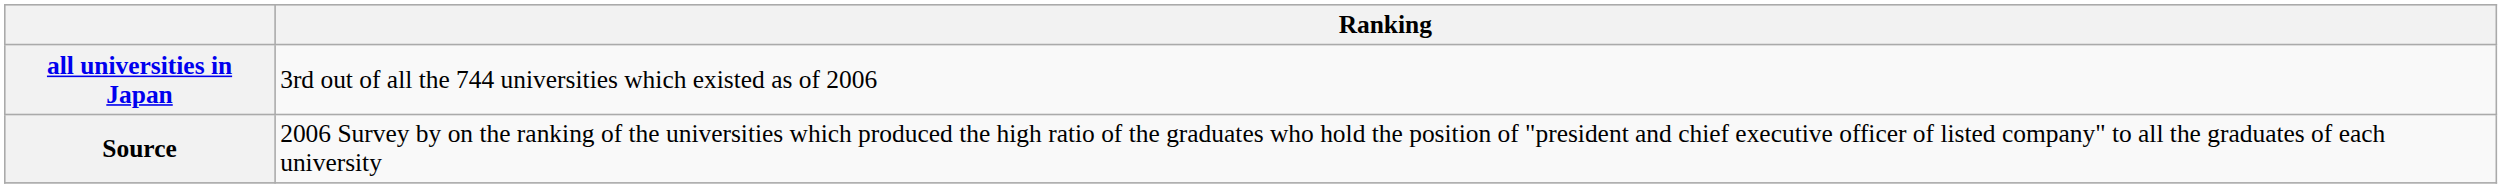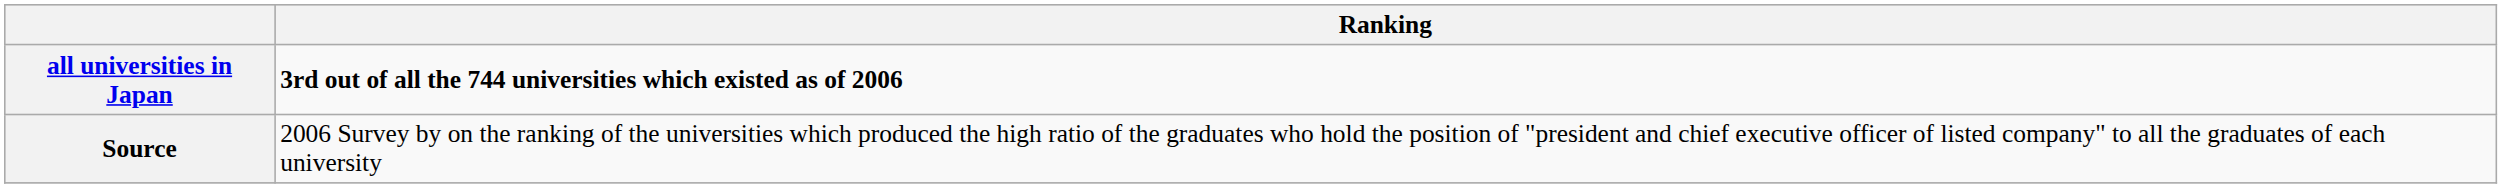(579, 79) normal -> (591, 79) bold
